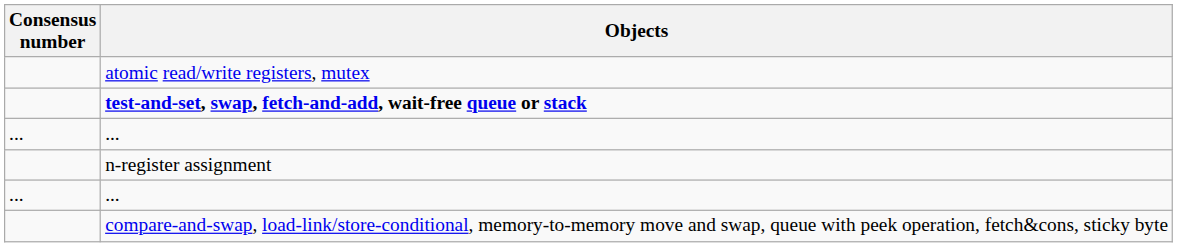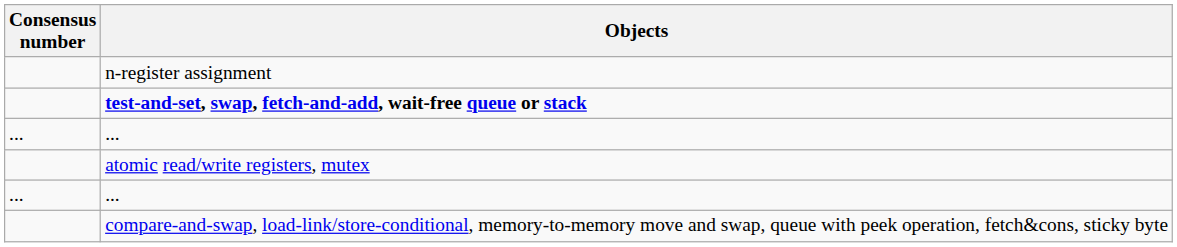(237, 72) atomic read/write registers, mutex -> (188, 72) n-register assignment
(188, 164) n-register assignment -> (237, 164) atomic read/write registers, mutex
